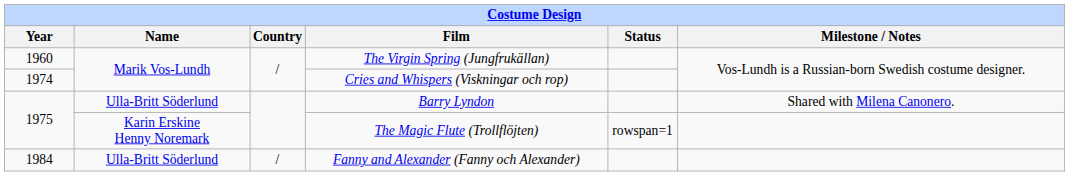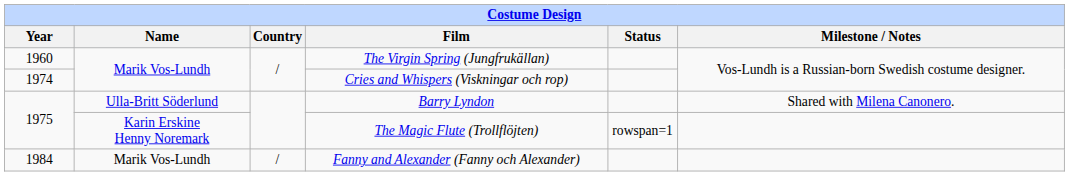(162, 159) Ulla-Britt Söderlund -> (162, 159) Marik Vos-Lundh
